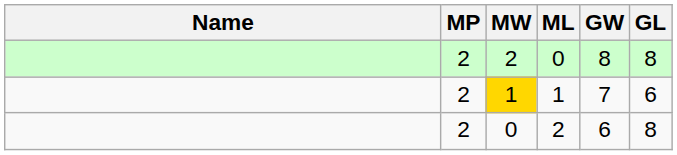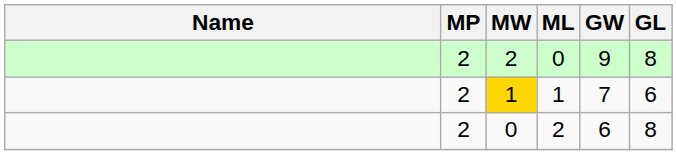(605, 58) 8 -> (605, 58) 9
